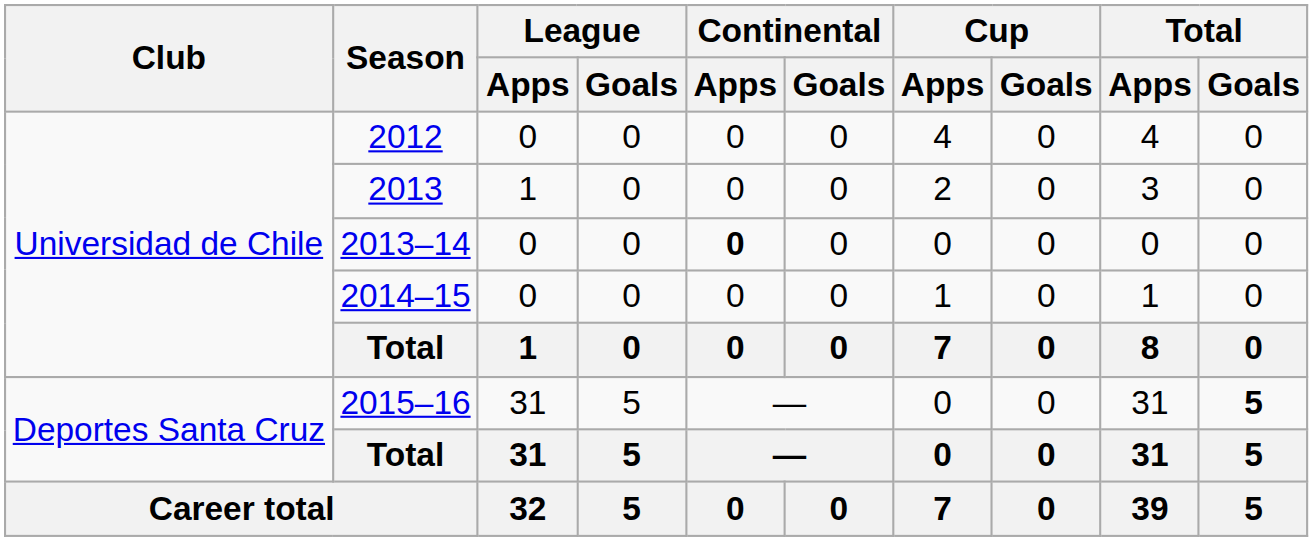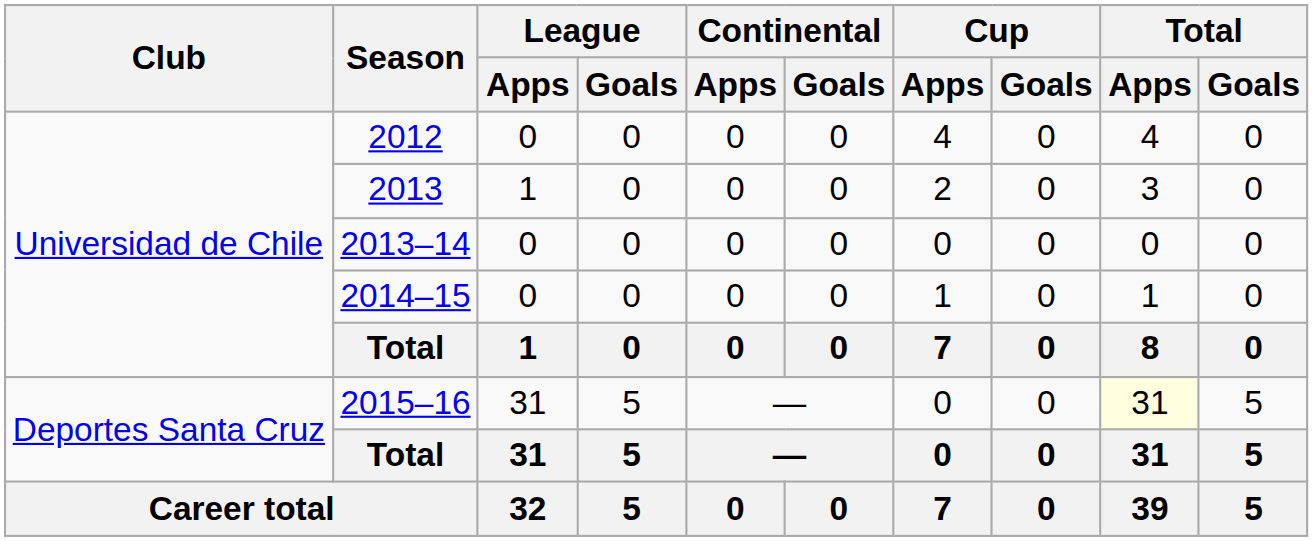(735, 243) bold -> (735, 243) normal
(1150, 402) no background -> (1150, 402) lightyellow background
(1254, 402) bold -> (1254, 402) normal
